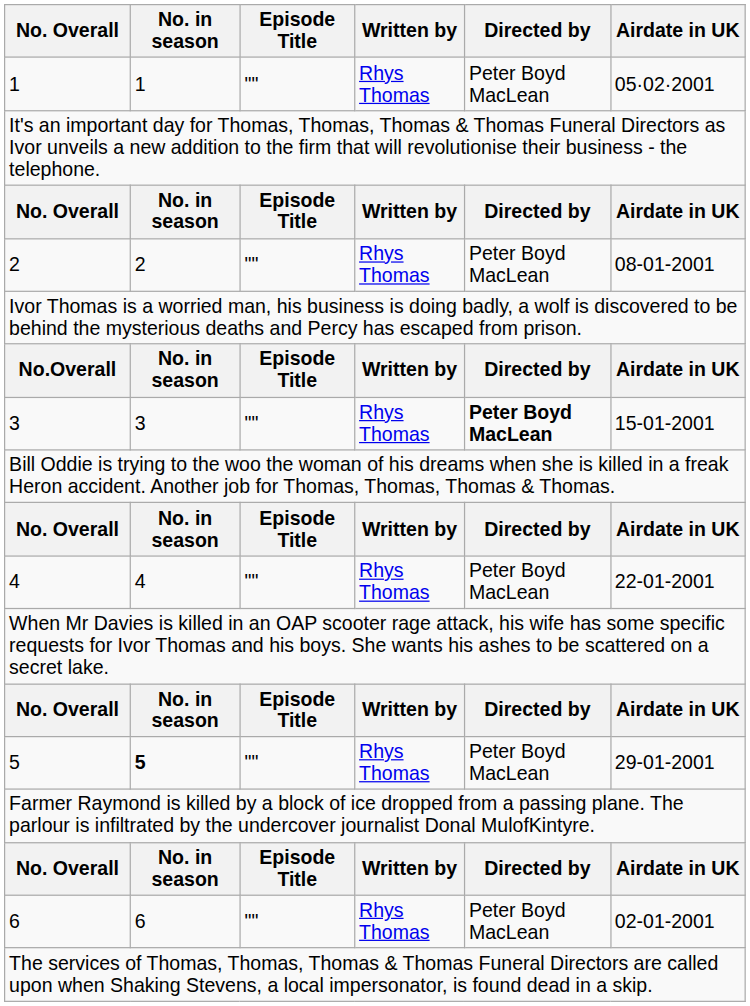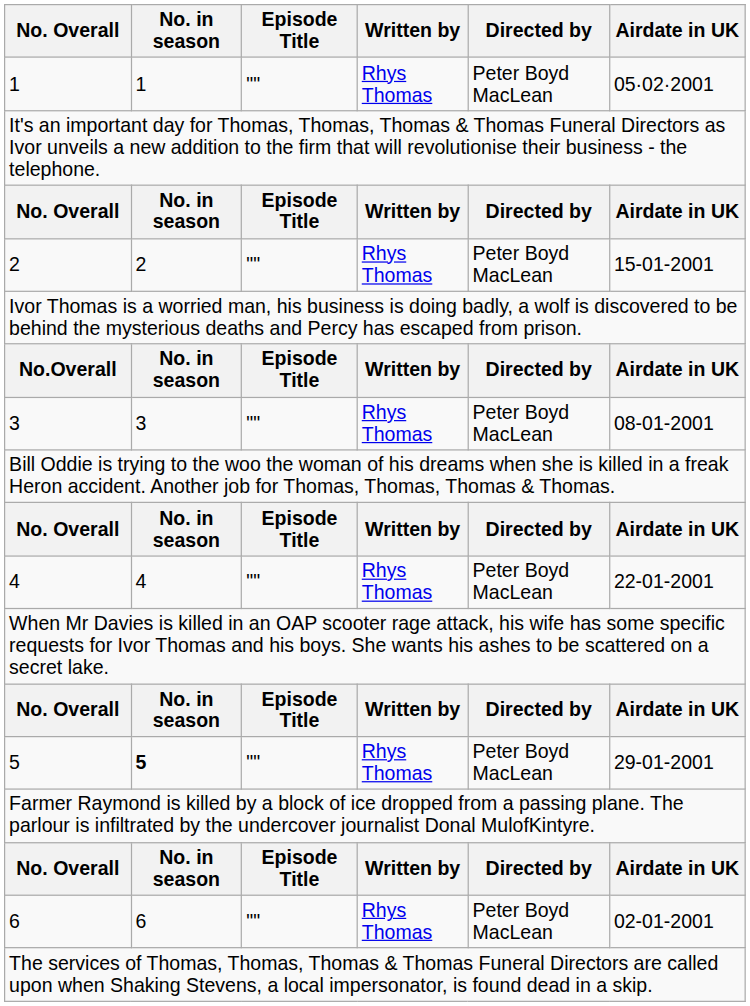(665, 264) 08-01-2001 -> (664, 264) 15-01-2001
(520, 423) bold -> (521, 423) normal
(665, 423) 15-01-2001 -> (664, 423) 08-01-2001
